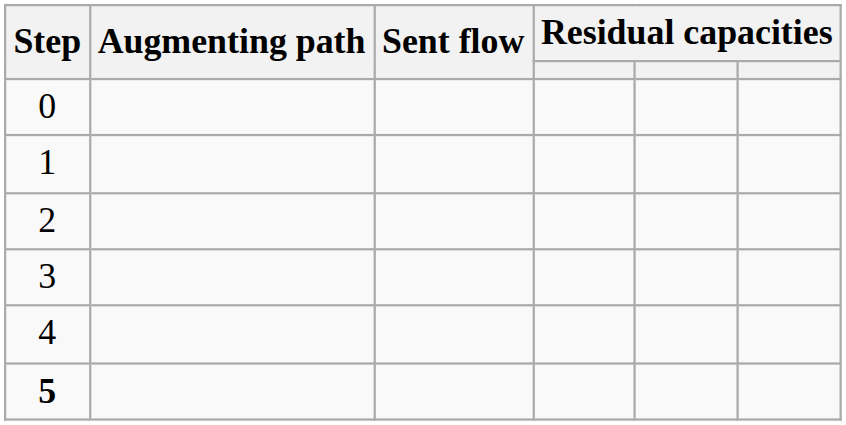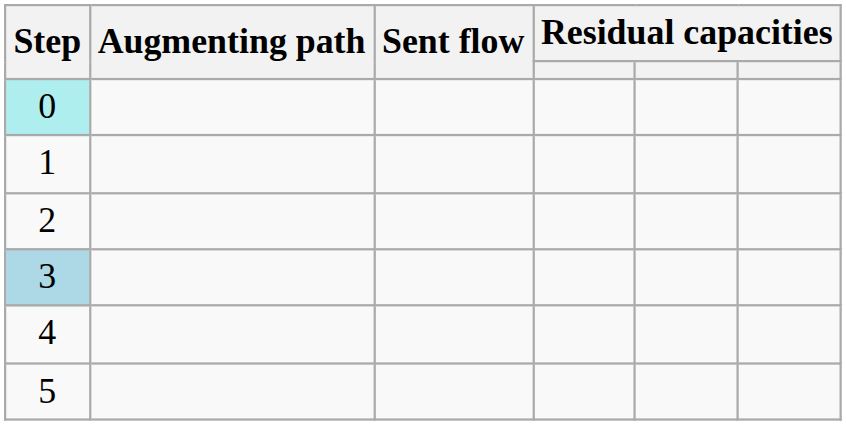(47, 106) no background -> (47, 106) paleturquoise background
(47, 276) no background -> (47, 276) lightblue background
(47, 390) bold -> (47, 390) normal
